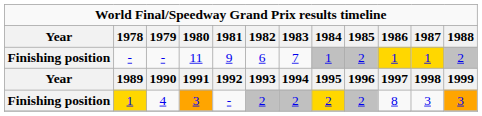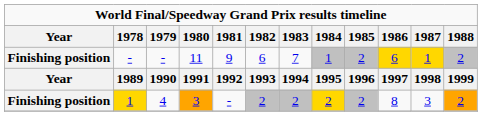(394, 57) 1 -> (394, 57) 6
(461, 100) 3 -> (461, 100) 2
